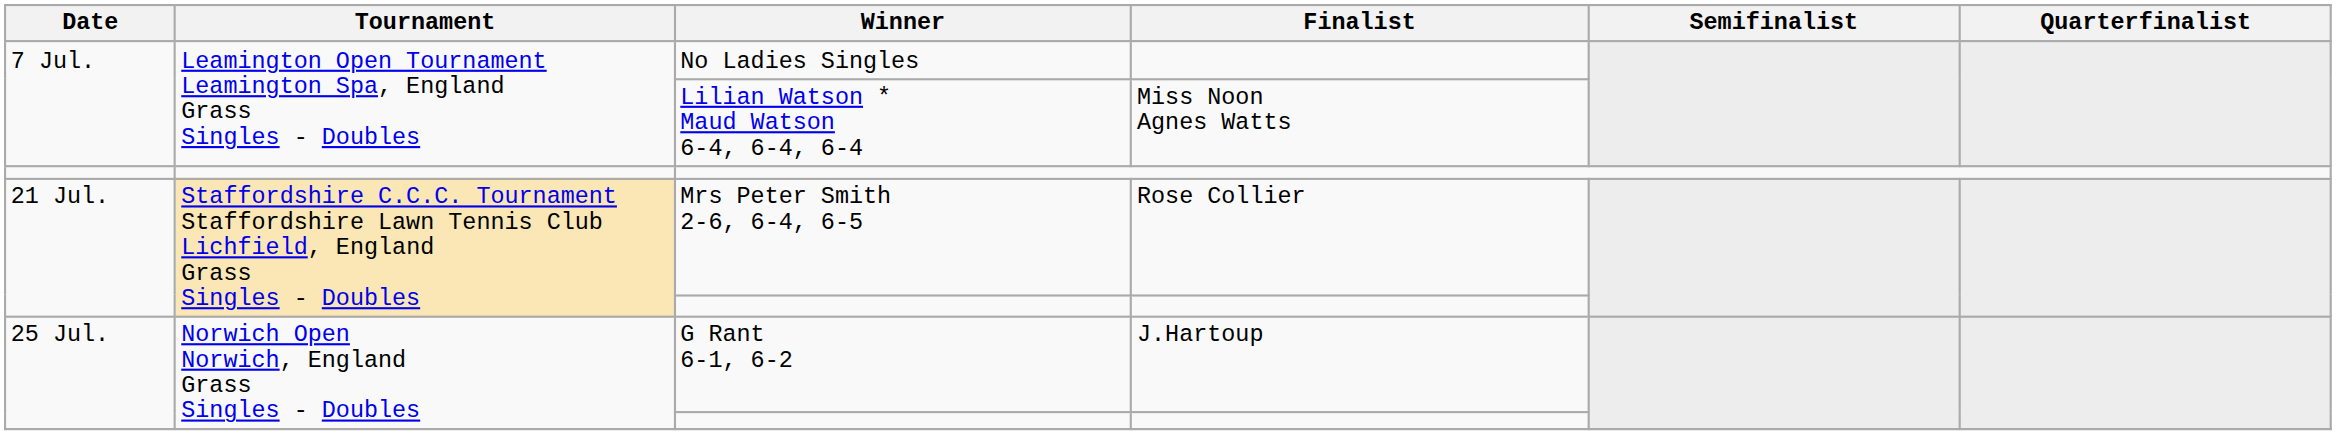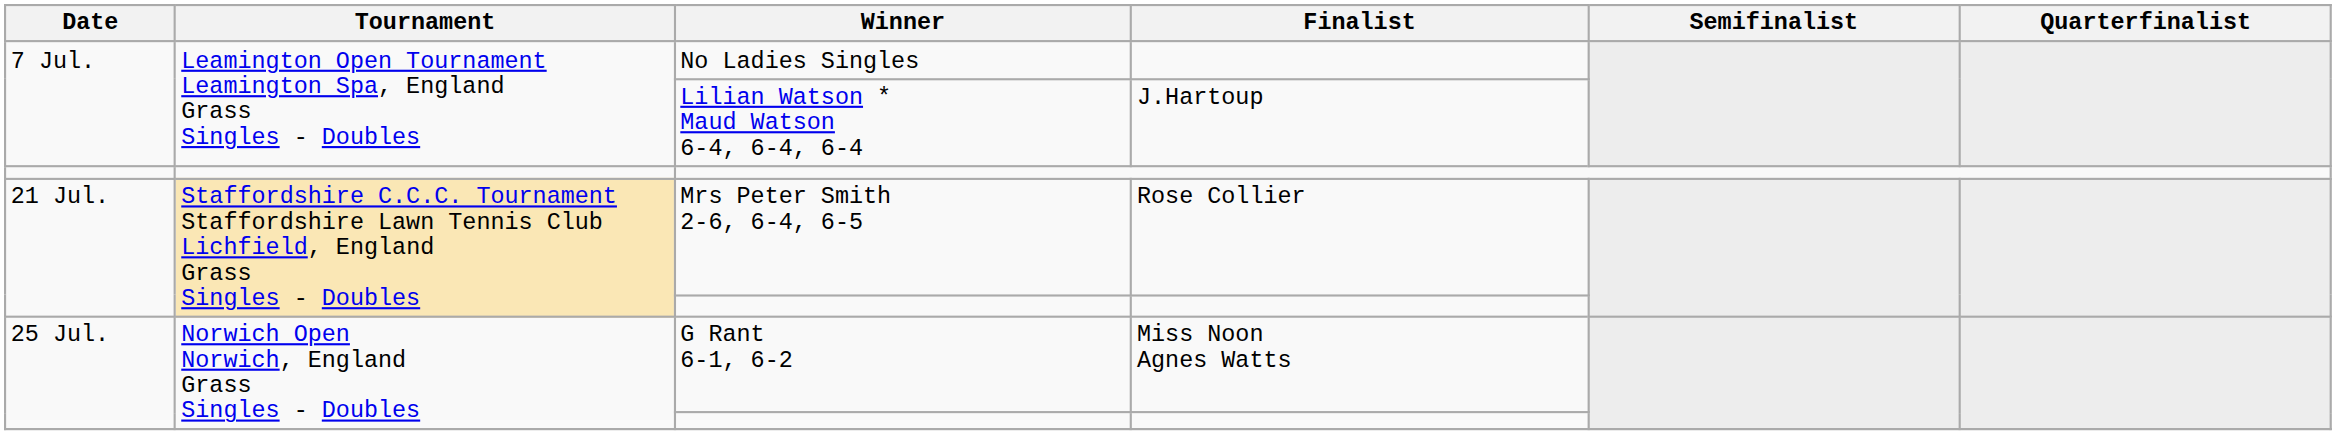(1214, 110) Miss Noon Agnes Watts -> (1200, 97) J.Hartoup
(1200, 335) J.Hartoup -> (1214, 348) Miss Noon Agnes Watts
